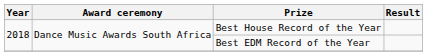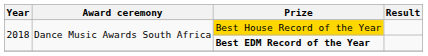(298, 28) no background -> (298, 28) gold background
(293, 43) normal -> (293, 43) bold
